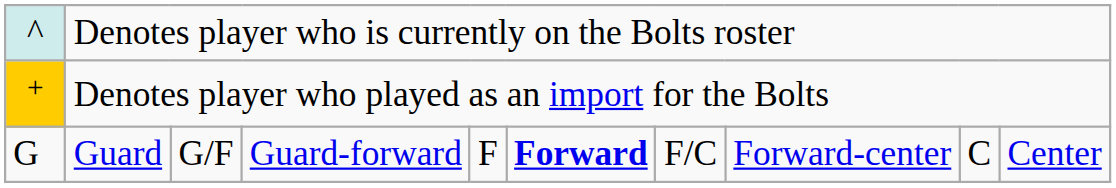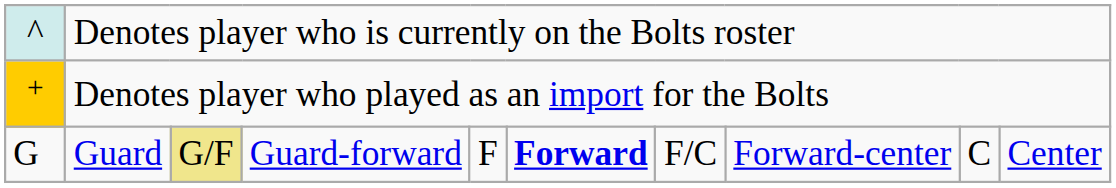(206, 154) no background -> (206, 154) khaki background
